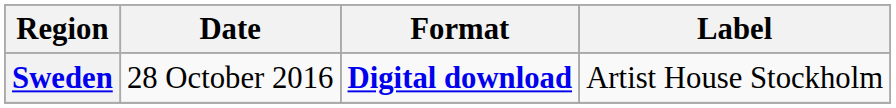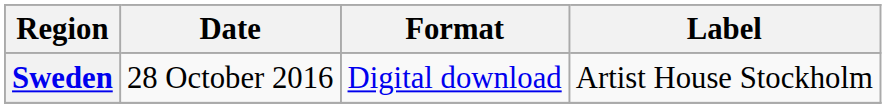(460, 77) bold -> (455, 77) normal
